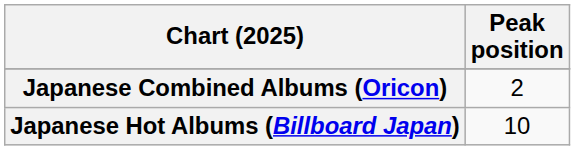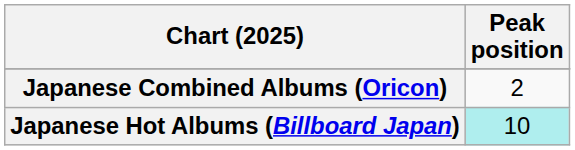(517, 125) no background -> (517, 125) paleturquoise background
